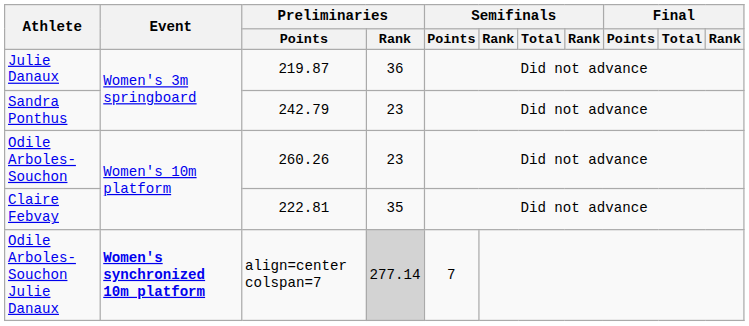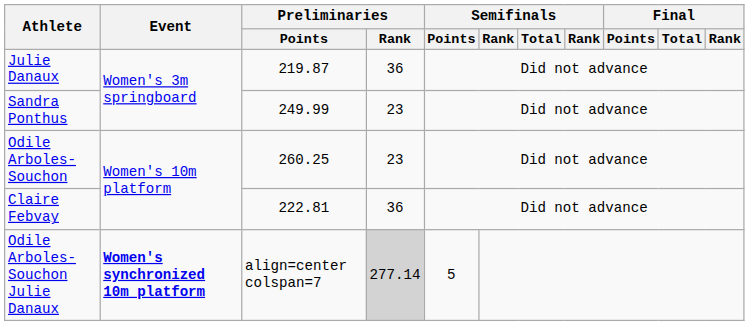(304, 110) 242.79 -> (304, 110) 249.99
(304, 159) 260.26 -> (304, 159) 260.25
(395, 209) 35 -> (395, 209) 36
(451, 275) 7 -> (451, 275) 5
